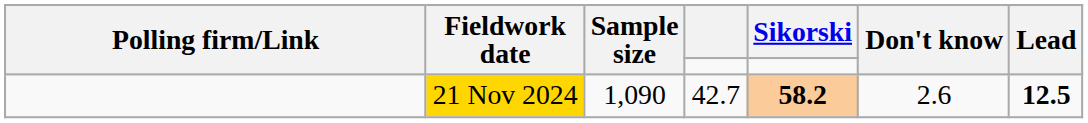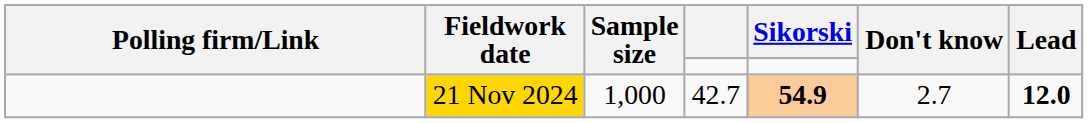(635, 95) 1,090 -> (635, 95) 1,000
(803, 95) 58.2 -> (803, 95) 54.9
(934, 95) 2.6 -> (934, 95) 2.7
(1046, 95) 12.5 -> (1046, 95) 12.0
